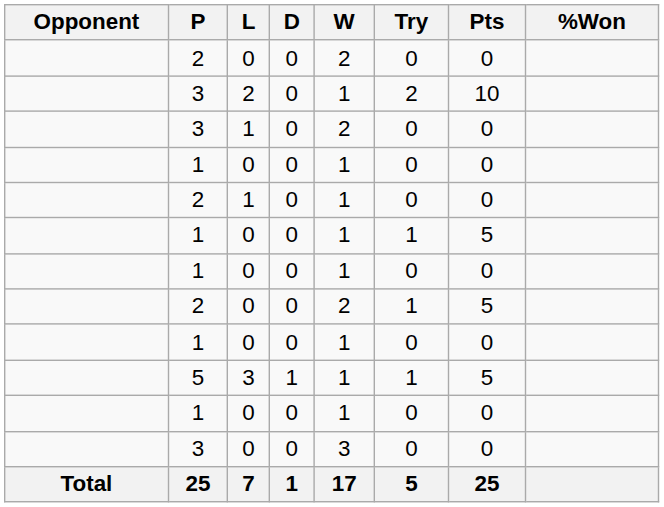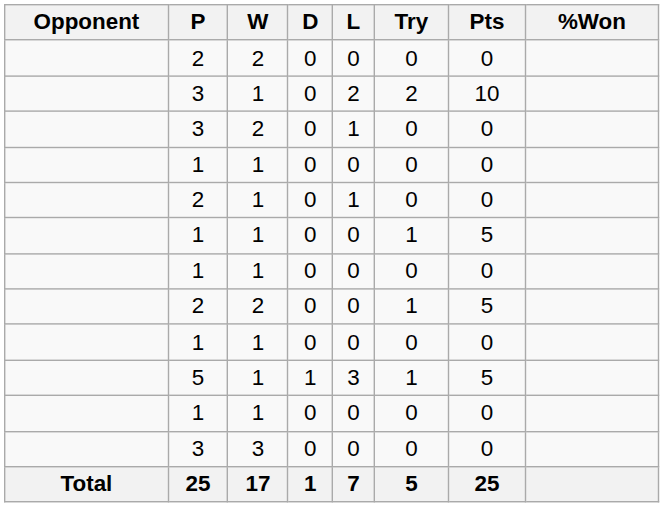columns swapped: (344, 22) <-> (249, 22)
